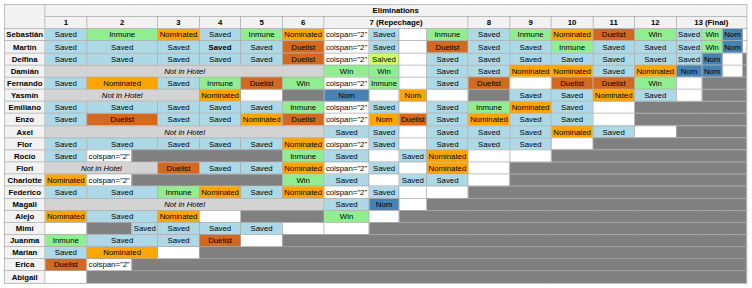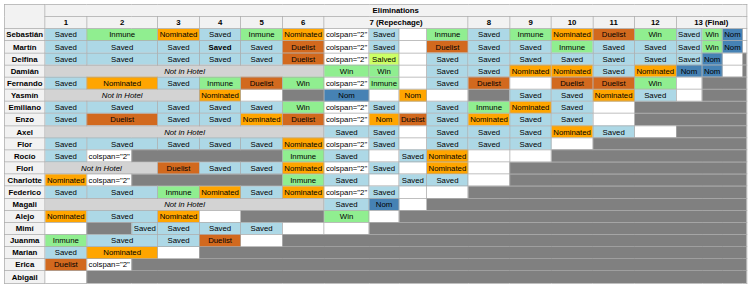(303, 108) Inmune -> (303, 108) Win
(303, 180) Win -> (303, 180) Inmune
